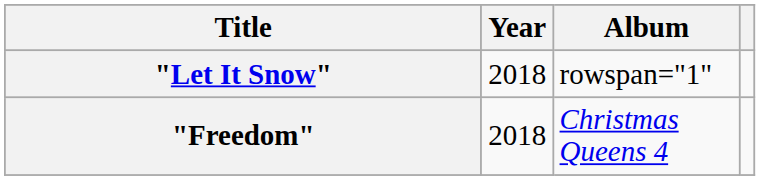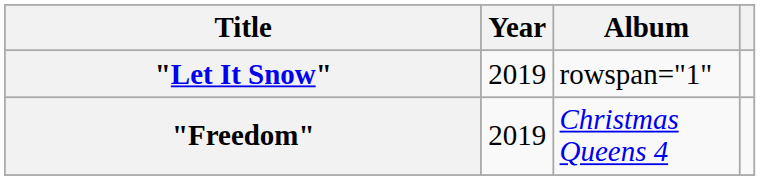(517, 73) 2018 -> (517, 73) 2019
(517, 135) 2018 -> (517, 135) 2019
